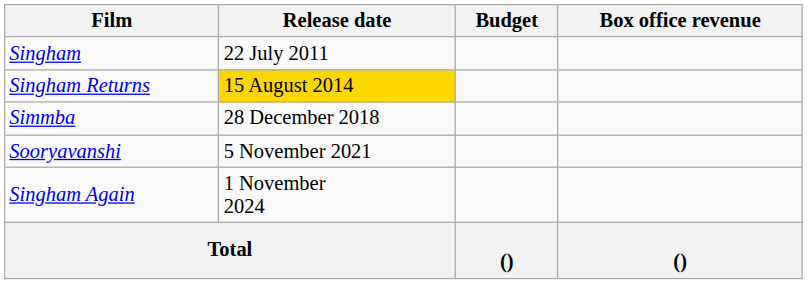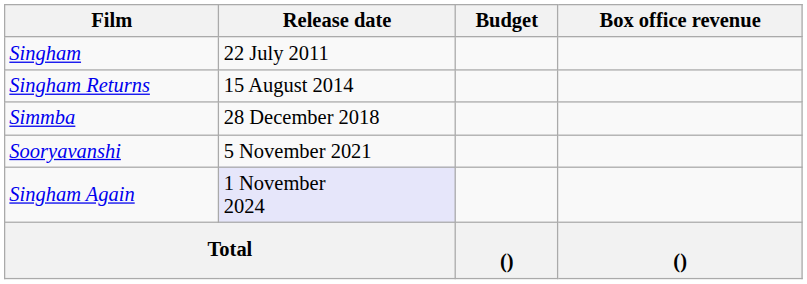(289, 85) gold background -> (289, 85) no background
(275, 194) no background -> (275, 194) lavender background
